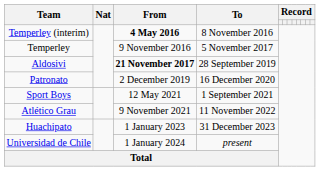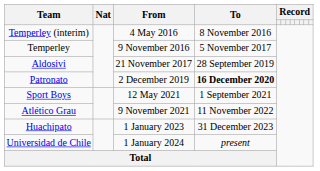(155, 32) bold -> (154, 32) normal
(155, 64) bold -> (154, 64) normal
(237, 79) normal -> (235, 79) bold
